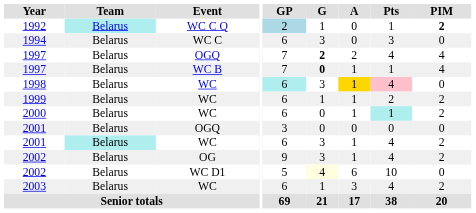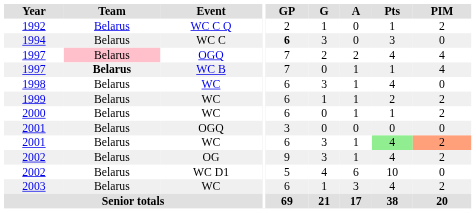(110, 26) paleturquoise background -> (112, 26) no background
(284, 26) lightblue background -> (287, 26) no background
(442, 26) bold -> (442, 26) normal
(284, 40) normal -> (287, 40) bold
(110, 55) no background -> (112, 55) pink background
(322, 55) bold -> (324, 55) normal
(110, 69) normal -> (112, 69) bold
(322, 69) bold -> (324, 69) normal
(284, 84) paleturquoise background -> (287, 84) no background
(354, 84) gold background -> (356, 84) no background
(391, 84) pink background -> (392, 84) no background
(391, 113) paleturquoise background -> (392, 113) no background
(110, 142) paleturquoise background -> (112, 142) no background
(391, 142) no background -> (392, 142) lightgreen background
(442, 142) no background -> (442, 142) lightsalmon background
(322, 172) lightyellow background -> (324, 172) no background
